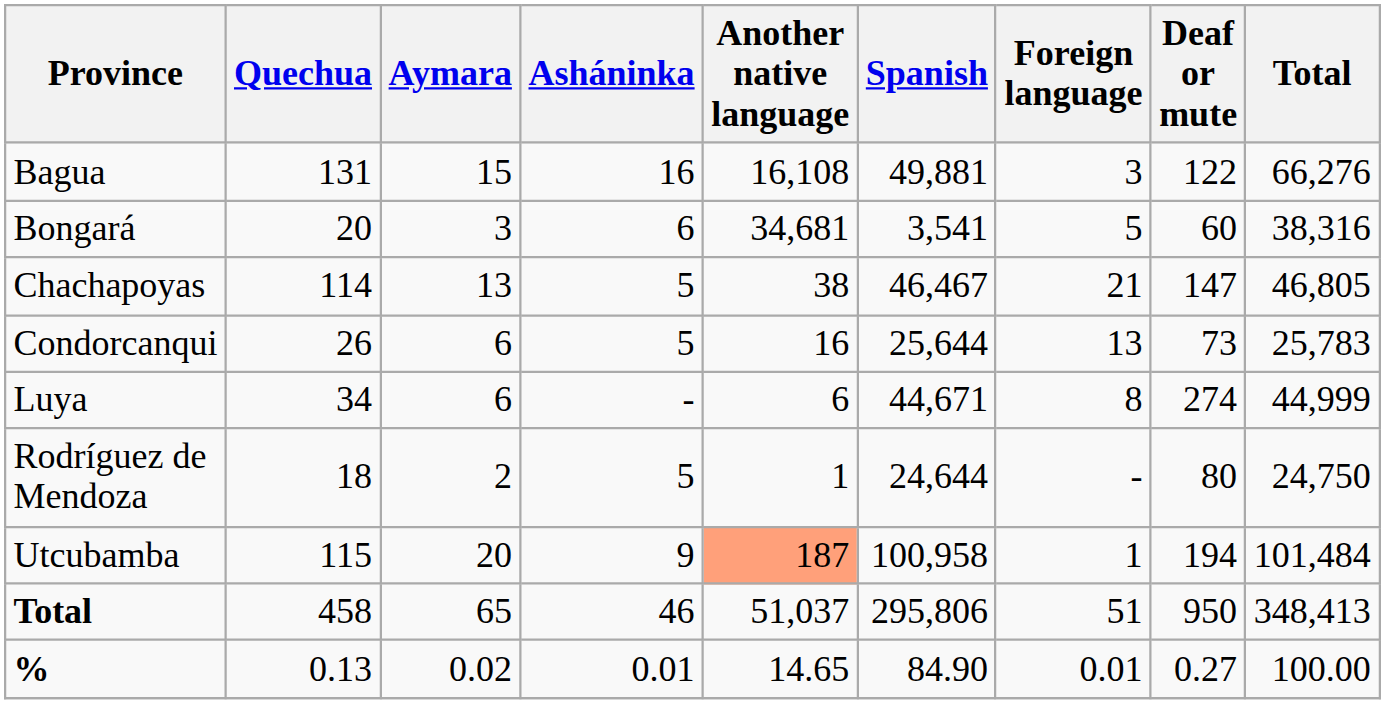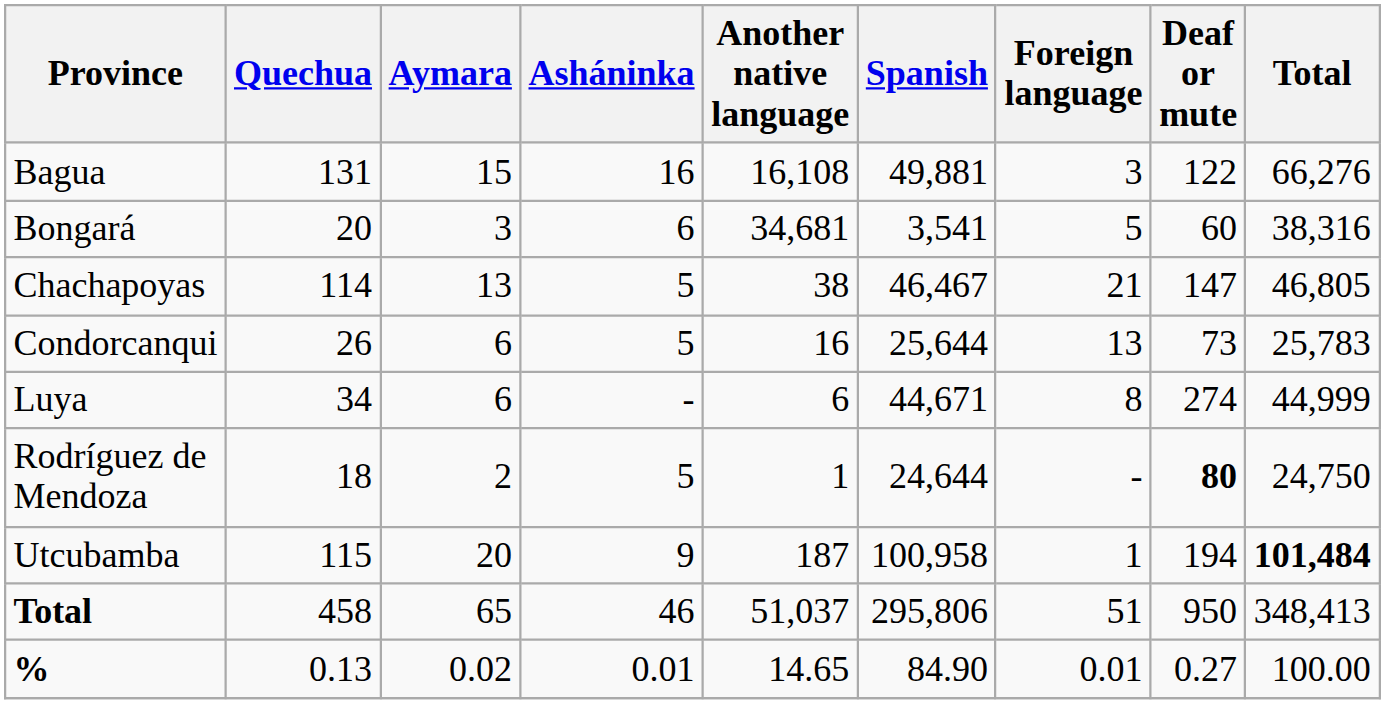(1219, 476) normal -> (1219, 476) bold
(822, 554) lightsalmon background -> (822, 554) no background
(1312, 554) normal -> (1312, 554) bold
